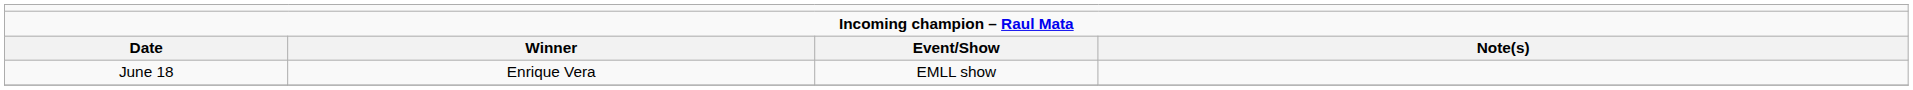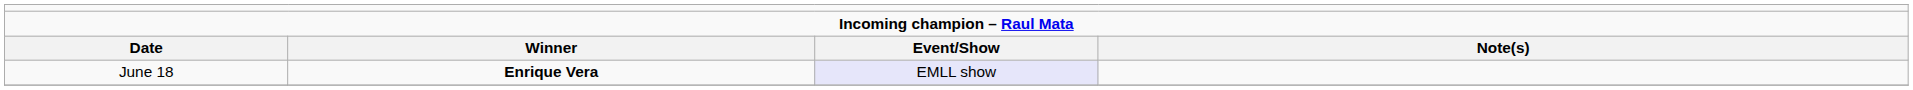(551, 72) normal -> (551, 72) bold
(956, 72) no background -> (956, 72) lavender background
